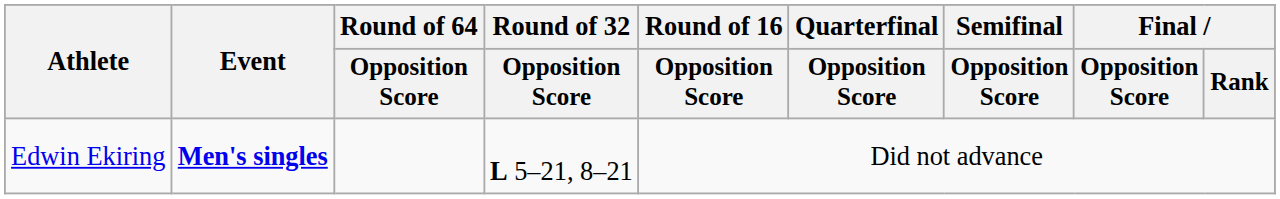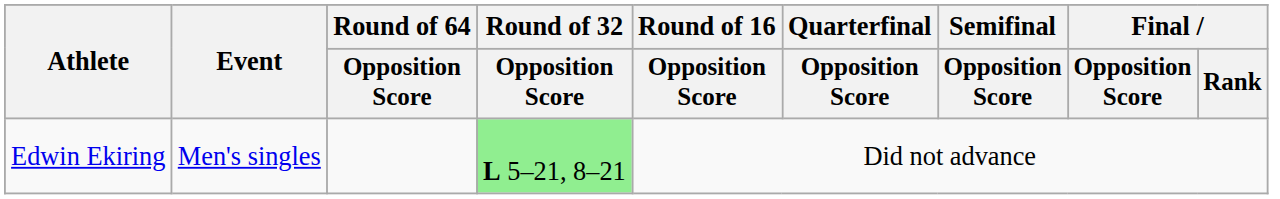(253, 156) bold -> (249, 156) normal
(561, 171) no background -> (554, 171) lightgreen background
